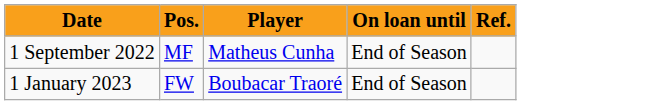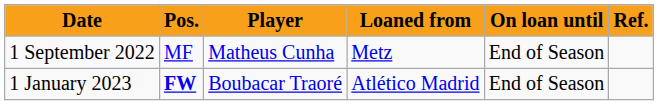+ column: (415, 20)
(179, 83) normal -> (180, 83) bold
